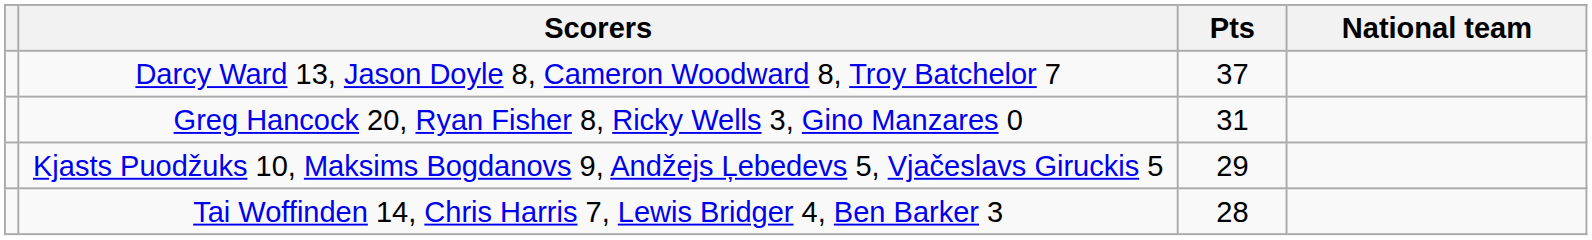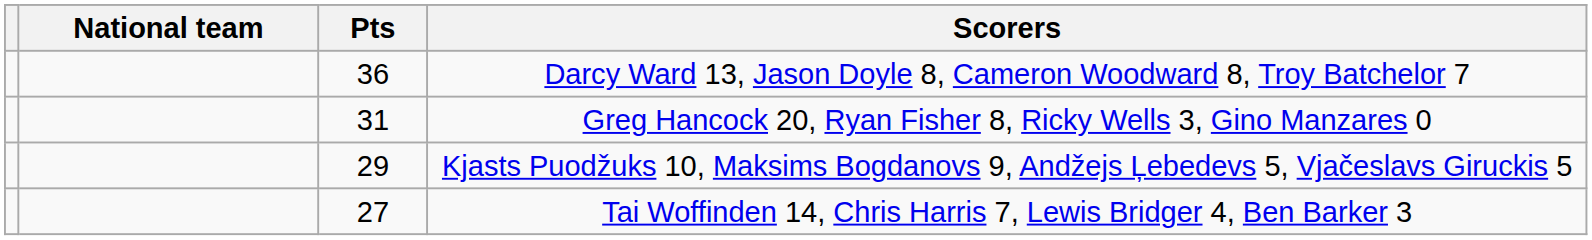columns swapped: (1437, 28) <-> (598, 28)
(1232, 74) 37 -> (373, 74) 36
(1232, 212) 28 -> (373, 212) 27
